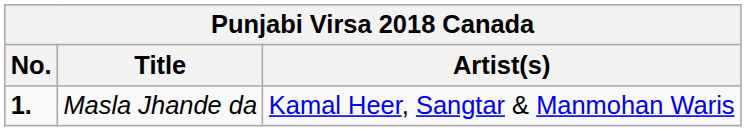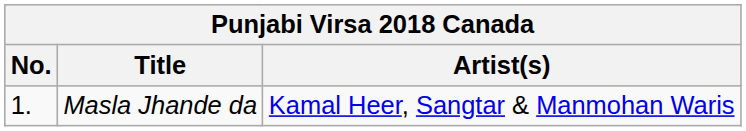(21, 105) bold -> (21, 105) normal
